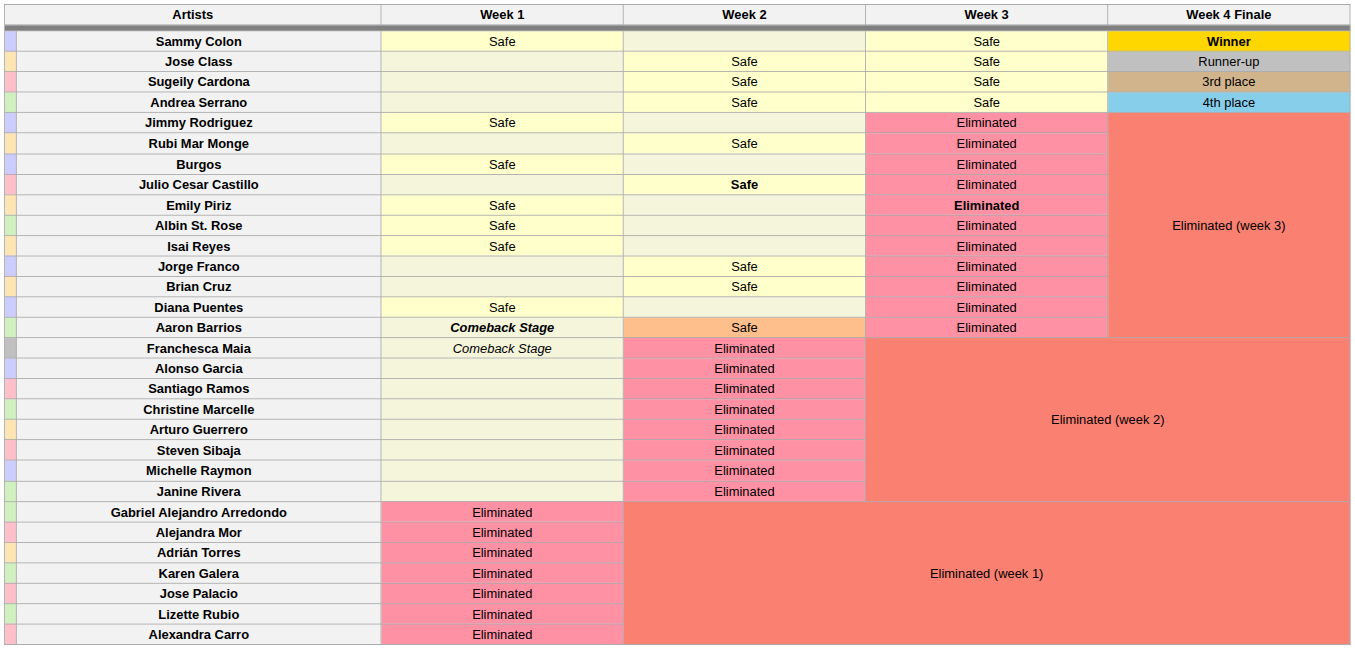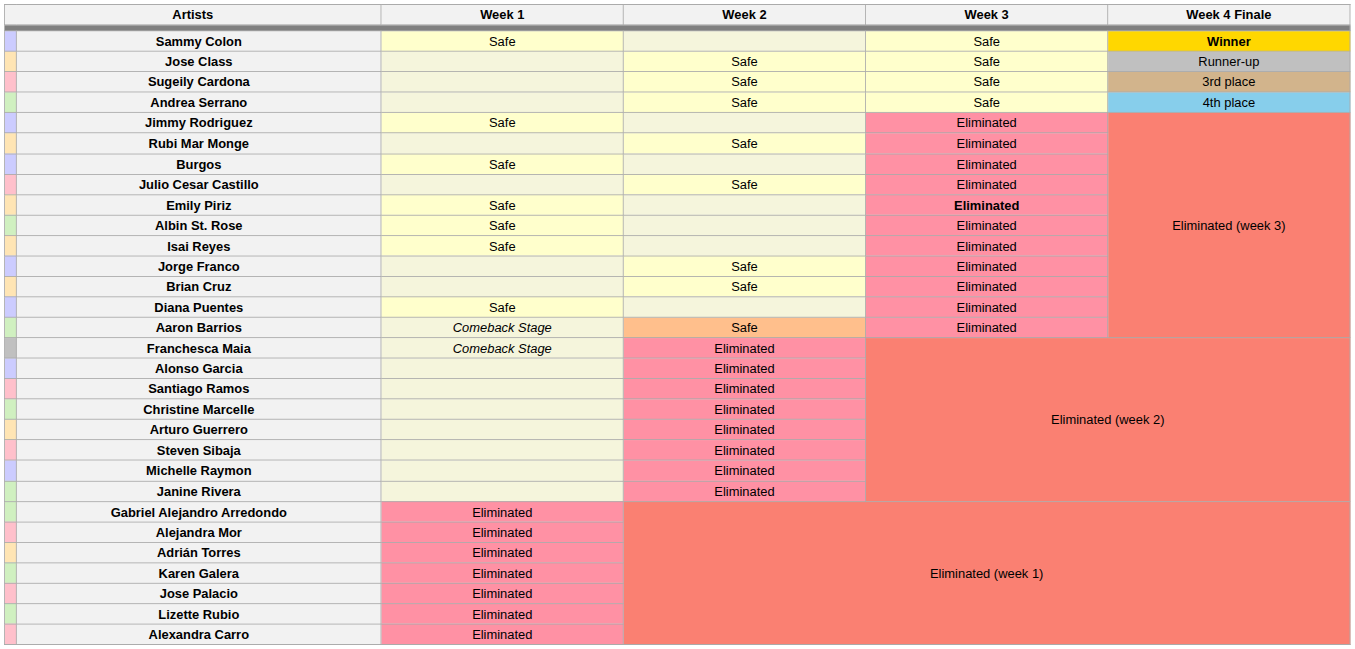(744, 184) bold -> (744, 184) normal
(502, 328) bold -> (502, 328) normal
